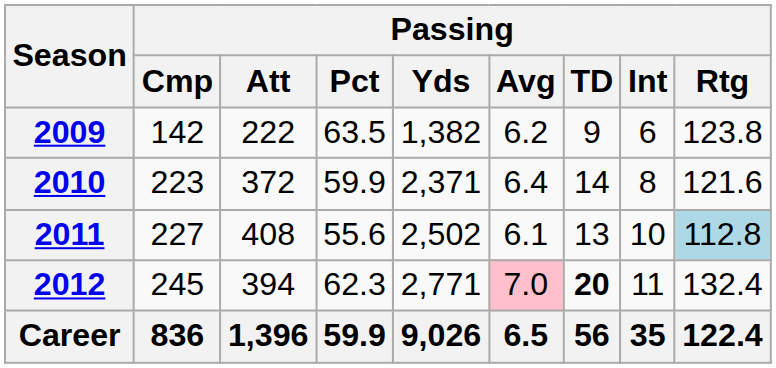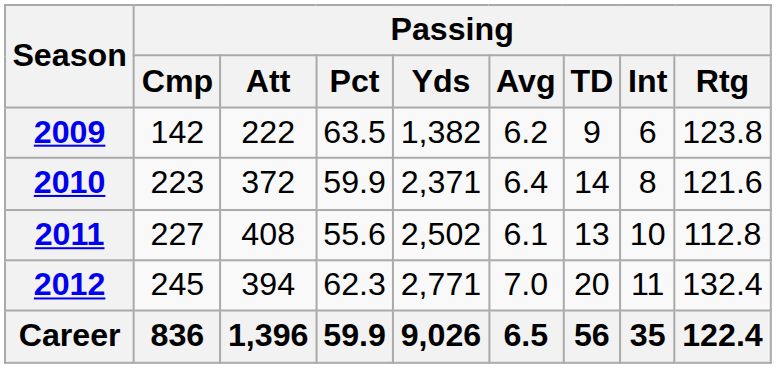(722, 234) lightblue background -> (722, 234) no background
(526, 285) pink background -> (526, 285) no background
(592, 285) bold -> (592, 285) normal
